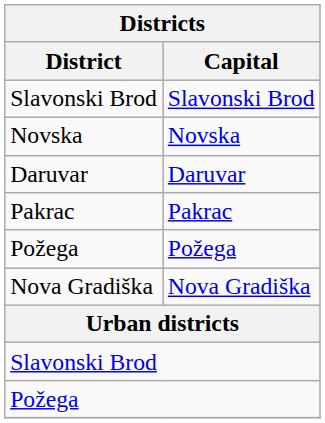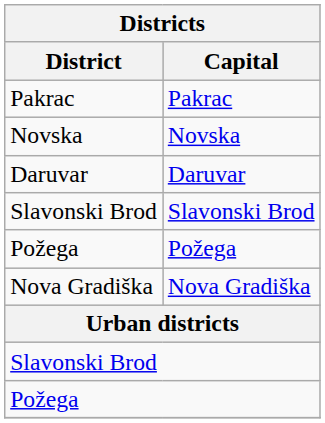(84, 98) Slavonski Brod -> (42, 98) Pakrac
(241, 98) Slavonski Brod -> (200, 98) Pakrac
(42, 211) Pakrac -> (84, 211) Slavonski Brod
(200, 211) Pakrac -> (241, 211) Slavonski Brod
